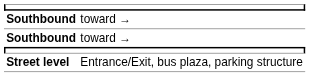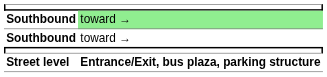(106, 19) no background -> (106, 19) lightgreen background
(192, 62) normal -> (200, 62) bold
